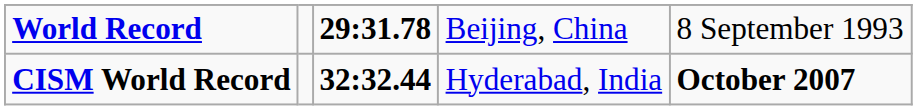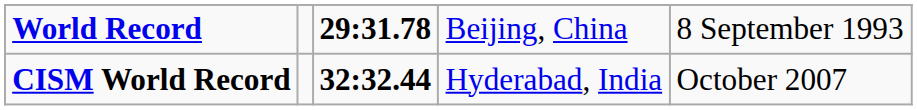(766, 78) bold -> (762, 78) normal
